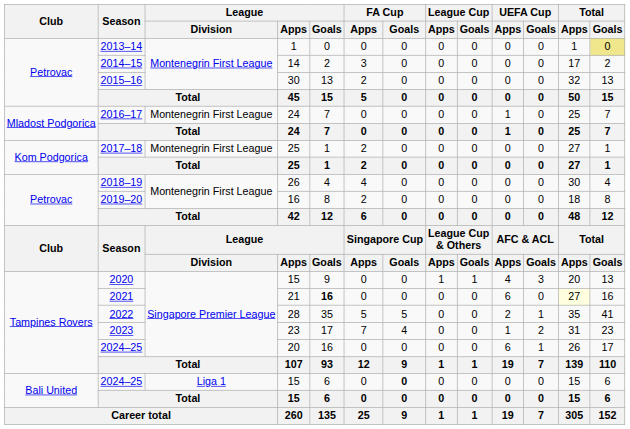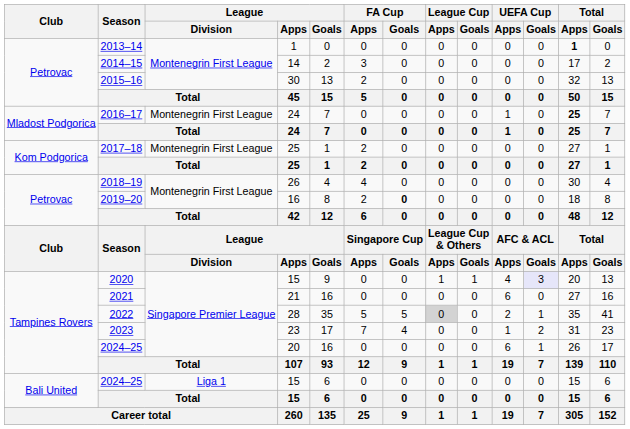(574, 47) normal -> (574, 47) bold
(608, 47) khaki background -> (608, 47) no background
(574, 115) normal -> (574, 115) bold
(404, 200) normal -> (404, 200) bold
(541, 280) no background -> (541, 280) lavender background
(327, 297) bold -> (327, 297) normal
(574, 297) lightyellow background -> (574, 297) no background
(441, 314) no background -> (441, 314) lightgrey background
(404, 382) bold -> (404, 382) normal
